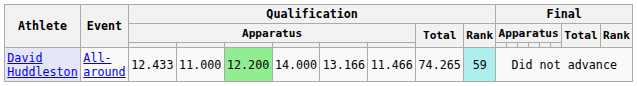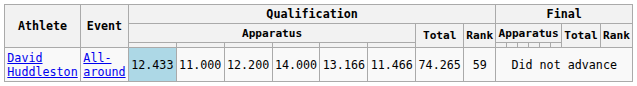(43, 65) lavender background -> (43, 65) no background
(152, 65) no background -> (152, 65) lightblue background
(248, 65) lightgreen background -> (248, 65) no background
(480, 65) paleturquoise background -> (480, 65) no background
